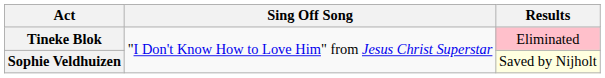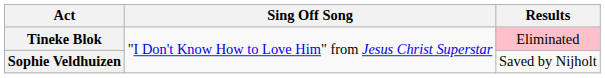(548, 61) lightyellow background -> (548, 61) no background
